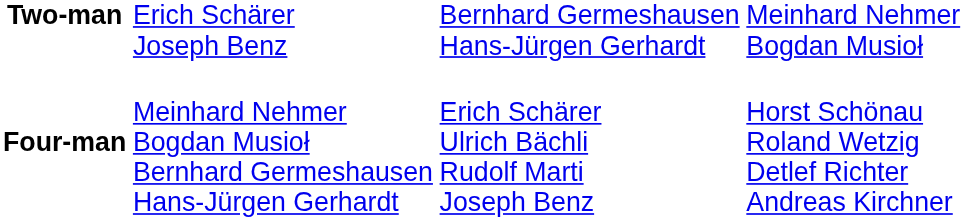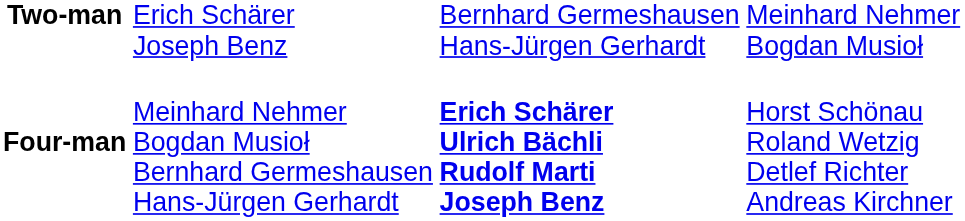(521, 157) normal -> (527, 157) bold
